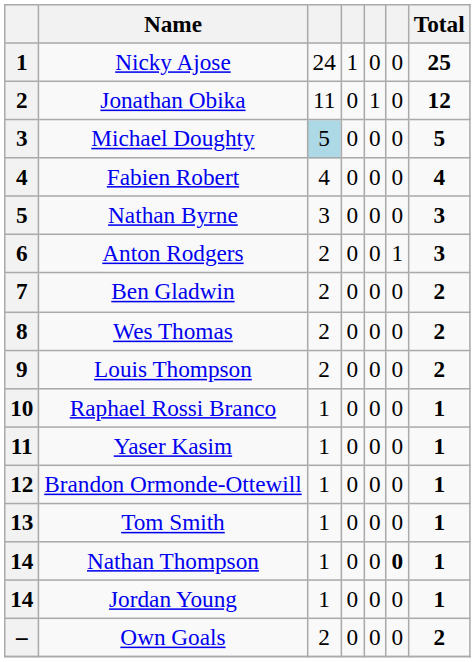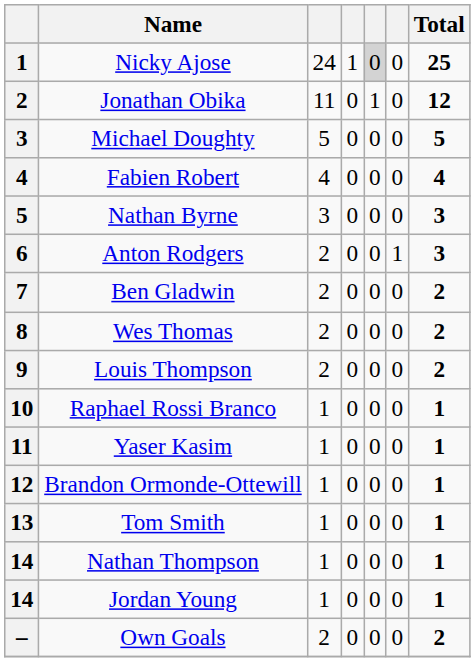(375, 62) no background -> (375, 62) lightgrey background
(324, 138) lightblue background -> (324, 138) no background
(397, 560) bold -> (397, 560) normal
